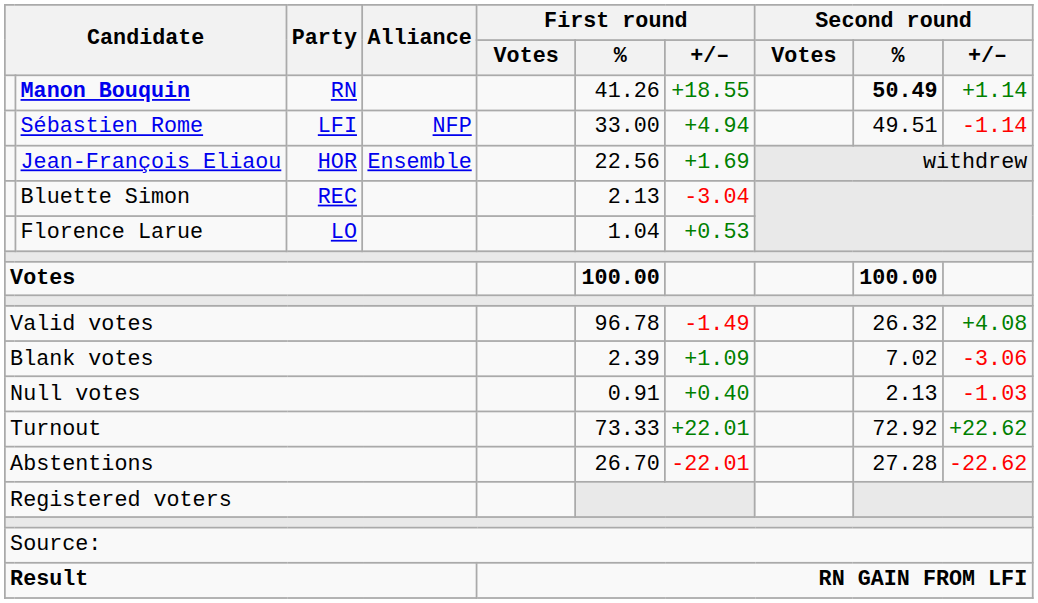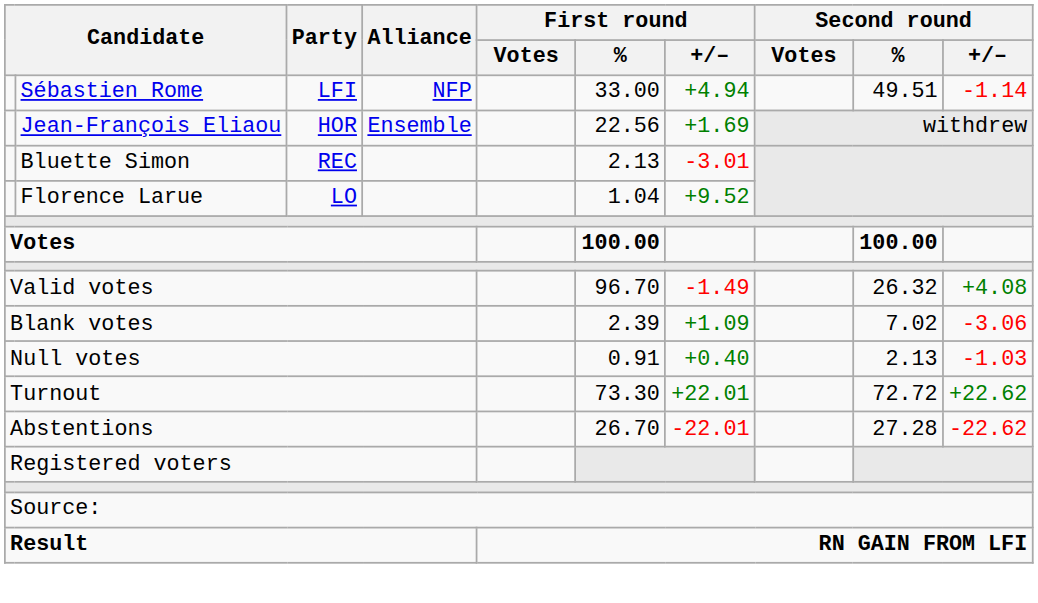- row: (105, 93)
(717, 198) -3.04 -> (717, 163) -3.01
(717, 233) +0.53 -> (717, 198) +9.52
(627, 324) 96.78 -> (627, 289) 96.70
(627, 430) 73.33 -> (627, 395) 73.30
(905, 430) 72.92 -> (905, 395) 72.72
